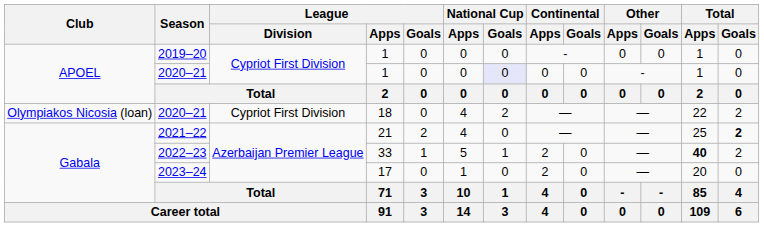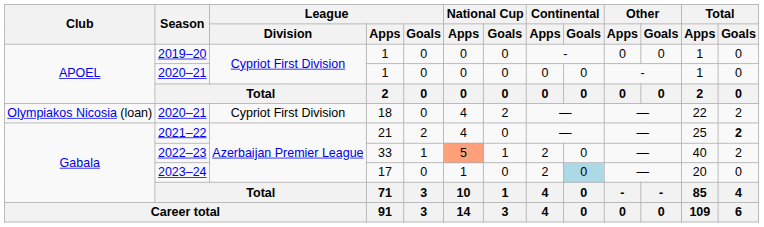(505, 73) lavender background -> (505, 73) no background
(464, 152) no background -> (464, 152) lightsalmon background
(700, 152) bold -> (700, 152) normal
(584, 172) no background -> (584, 172) lightblue background
